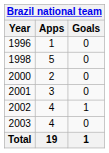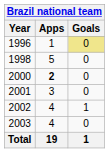(86, 44) no background -> (86, 44) khaki background
(52, 76) normal -> (52, 76) bold
